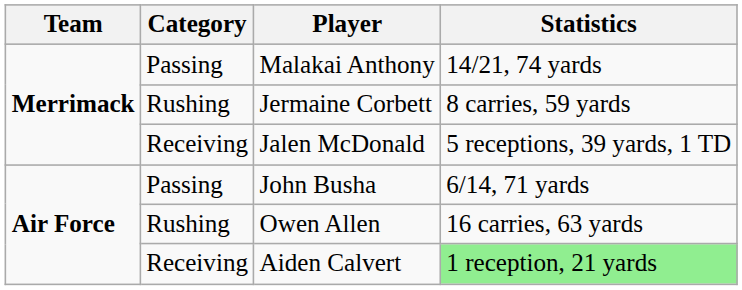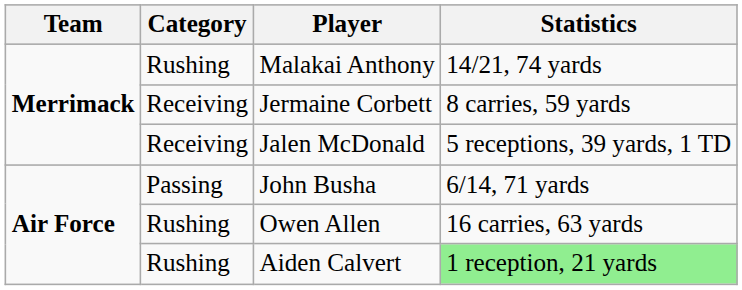(185, 64) Passing -> (188, 64) Rushing
(188, 104) Rushing -> (197, 104) Receiving
(197, 263) Receiving -> (188, 263) Rushing
